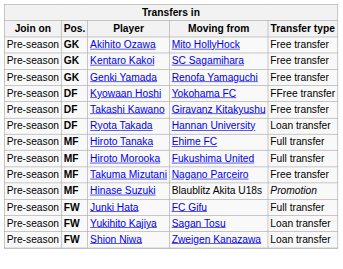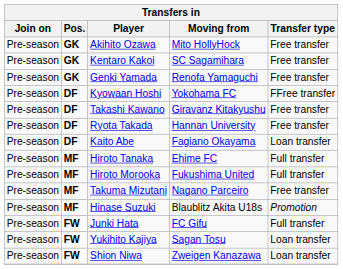(300, 126) Loan transfer -> (300, 126) Free transfer
+ row: (112, 142)
